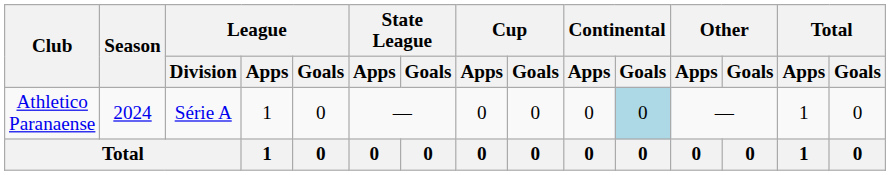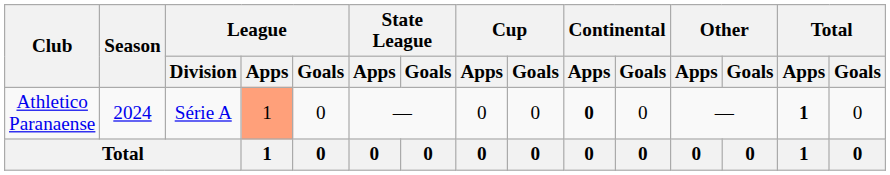(267, 113) no background -> (267, 113) lightsalmon background
(589, 113) normal -> (589, 113) bold
(643, 113) lightblue background -> (643, 113) no background
(804, 113) normal -> (804, 113) bold
